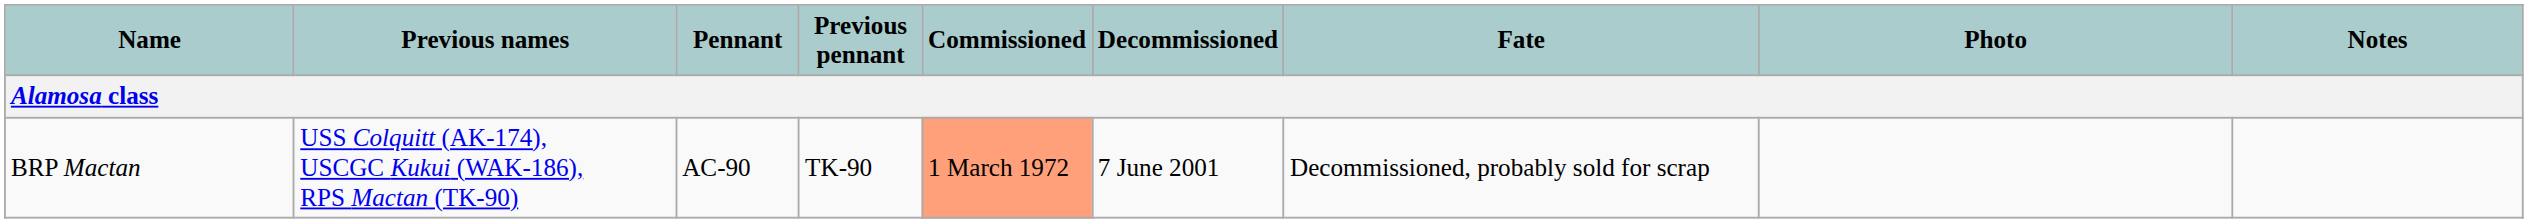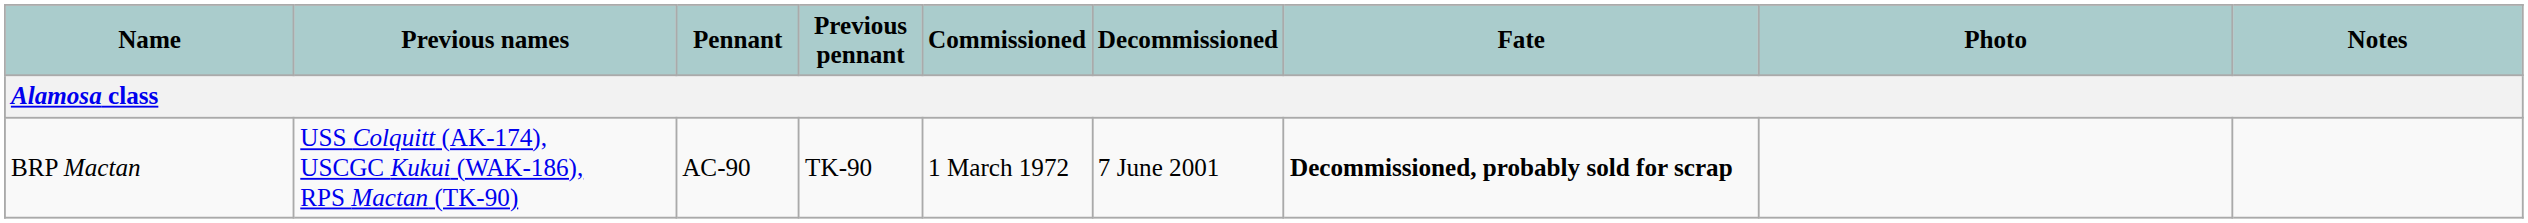(999, 167) lightsalmon background -> (999, 167) no background
(1500, 167) normal -> (1511, 167) bold
